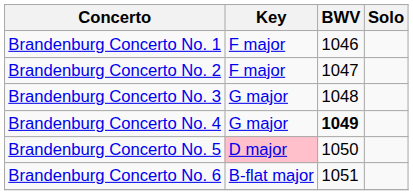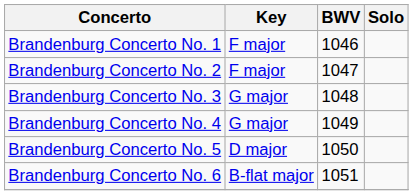(340, 123) bold -> (340, 123) normal
(258, 149) pink background -> (258, 149) no background
